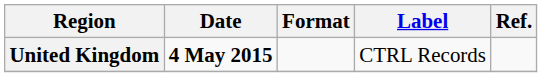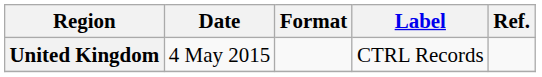(221, 54) bold -> (219, 54) normal
